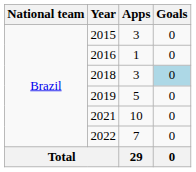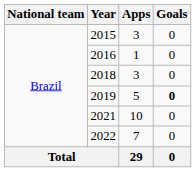(172, 75) lightblue background -> (172, 75) no background
(172, 95) normal -> (172, 95) bold
